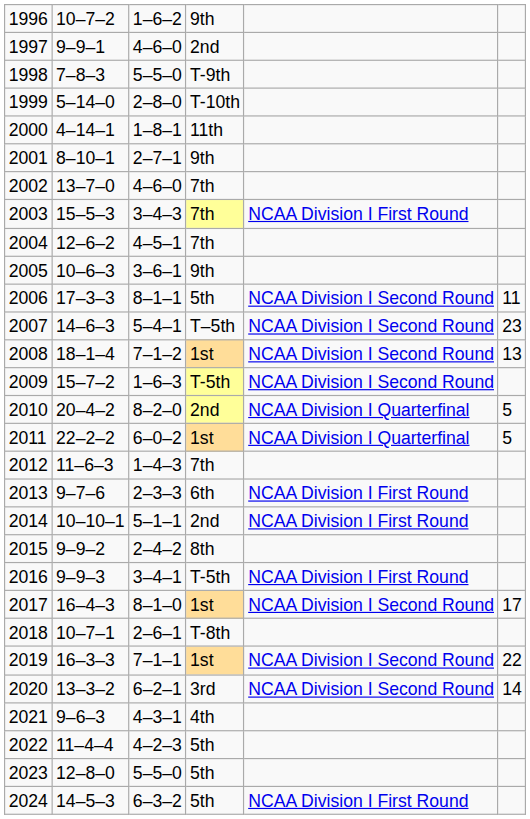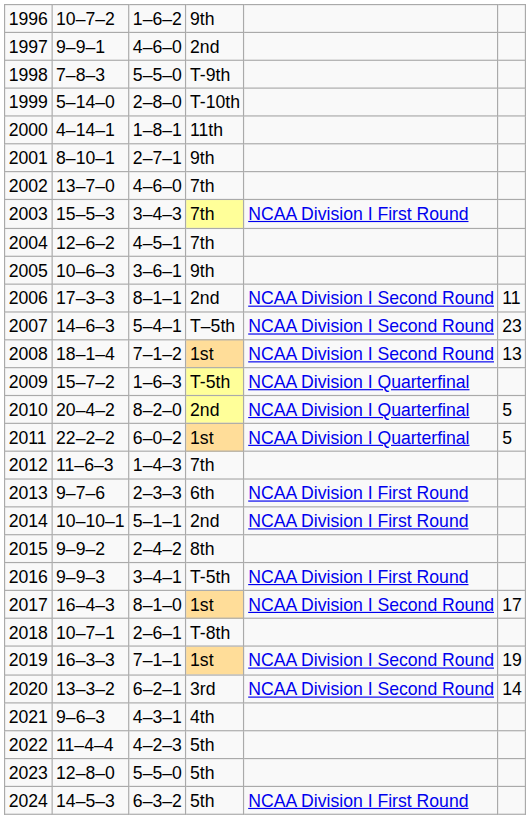(202, 298) 5th -> (205, 298) 2nd
(371, 382) NCAA Division I Second Round -> (359, 382) NCAA Division I Quarterfinal
(512, 661) 22 -> (512, 661) 19
